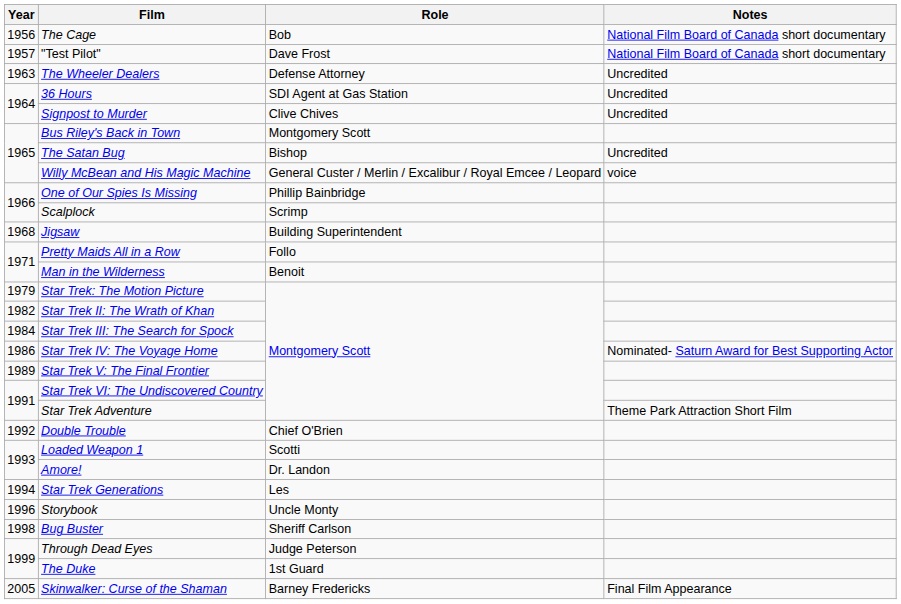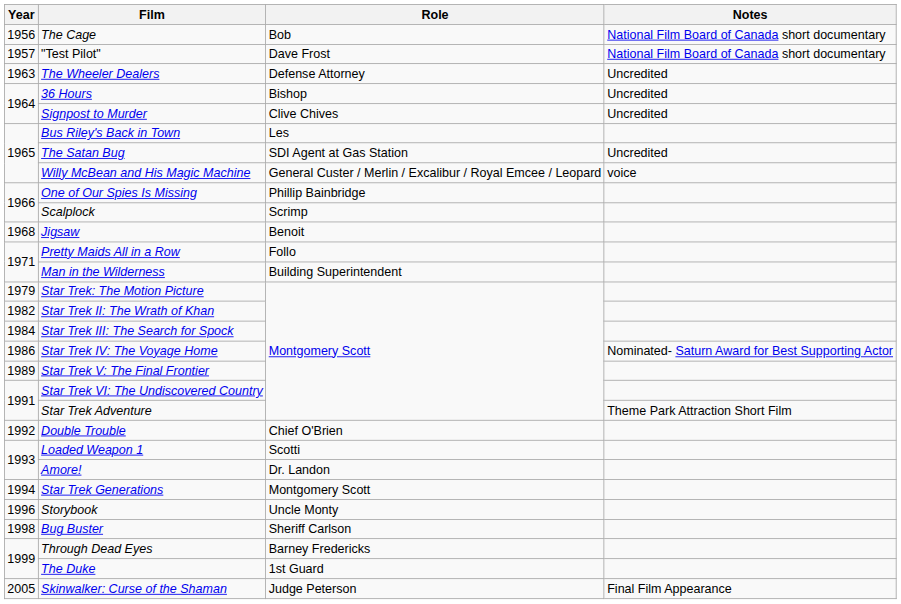(338, 94) SDI Agent at Gas Station -> (288, 94) Bishop
(320, 133) Montgomery Scott -> (279, 133) Les
(288, 153) Bishop -> (338, 153) SDI Agent at Gas Station
(335, 232) Building Superintendent -> (286, 232) Benoit
(286, 272) Benoit -> (335, 272) Building Superintendent
(279, 490) Les -> (320, 490) Montgomery Scott
(313, 549) Judge Peterson -> (320, 549) Barney Fredericks
(320, 589) Barney Fredericks -> (313, 589) Judge Peterson
